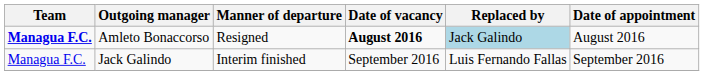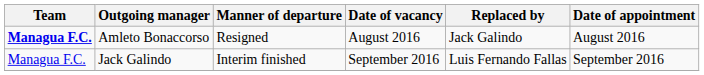(385, 37) bold -> (384, 37) normal
(486, 37) lightblue background -> (486, 37) no background
